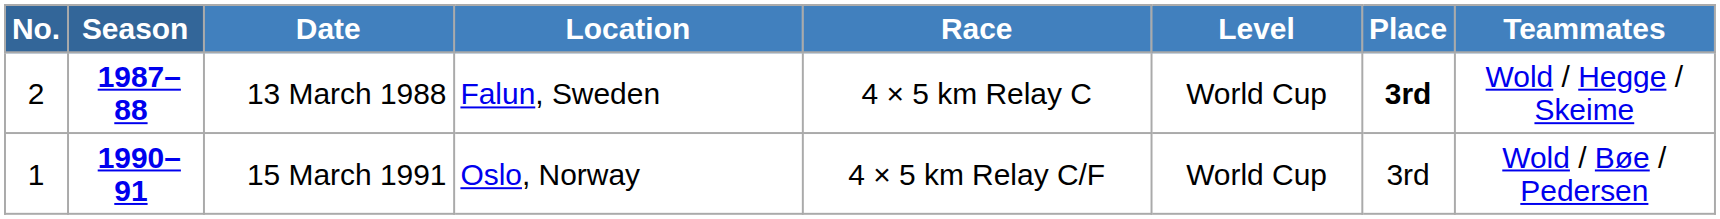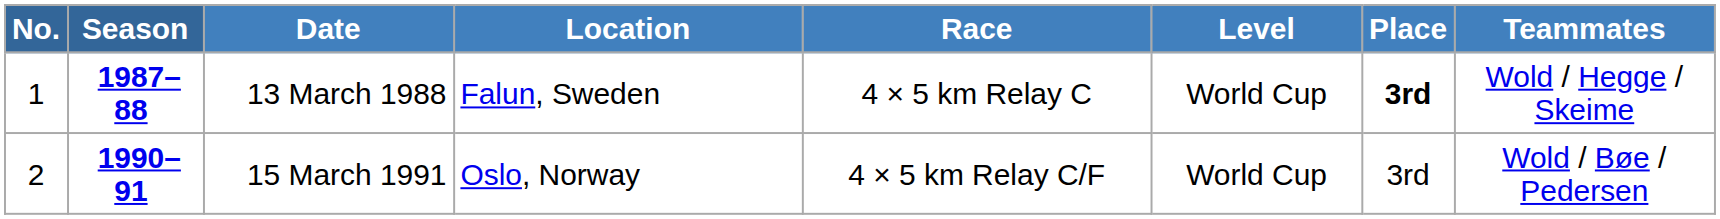(36, 93) 2 -> (36, 93) 1
(36, 174) 1 -> (36, 174) 2
